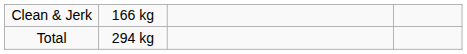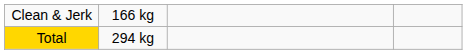(52, 37) no background -> (52, 37) gold background
